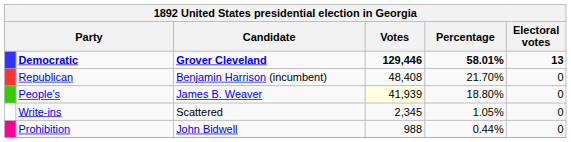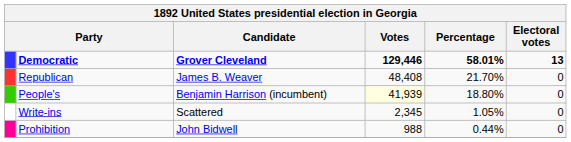(252, 77) Benjamin Harrison (incumbent) -> (219, 77) James B. Weaver
(219, 95) James B. Weaver -> (252, 95) Benjamin Harrison (incumbent)
